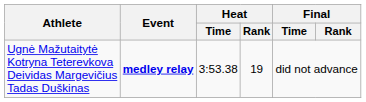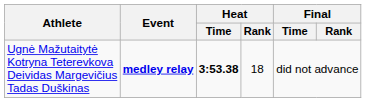(218, 69) normal -> (219, 69) bold
(257, 69) 19 -> (257, 69) 18
